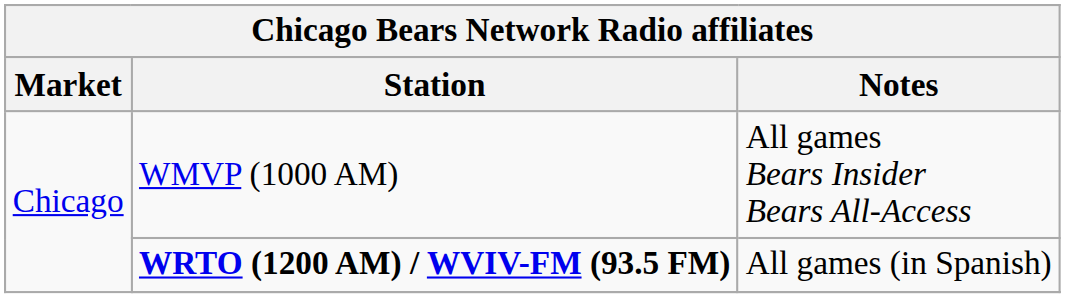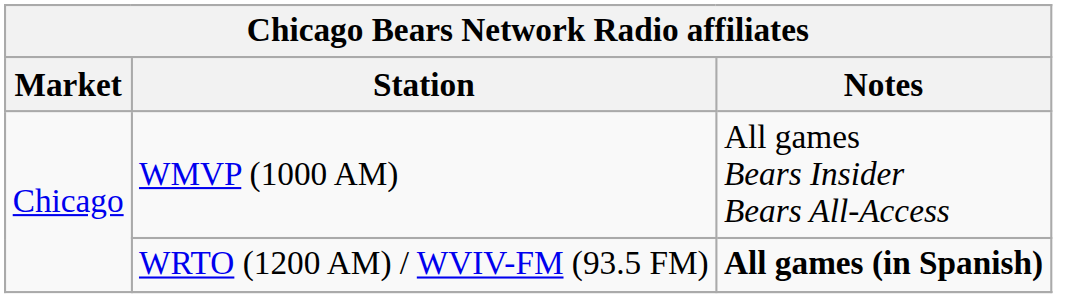(435, 264) bold -> (424, 264) normal
(899, 264) normal -> (884, 264) bold
